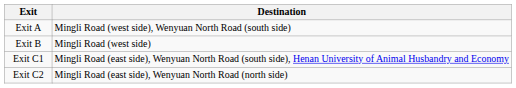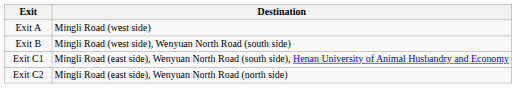(173, 28) Mingli Road (west side), Wenyuan North Road (south side) -> (103, 28) Mingli Road (west side)
(103, 43) Mingli Road (west side) -> (173, 43) Mingli Road (west side), Wenyuan North Road (south side)
